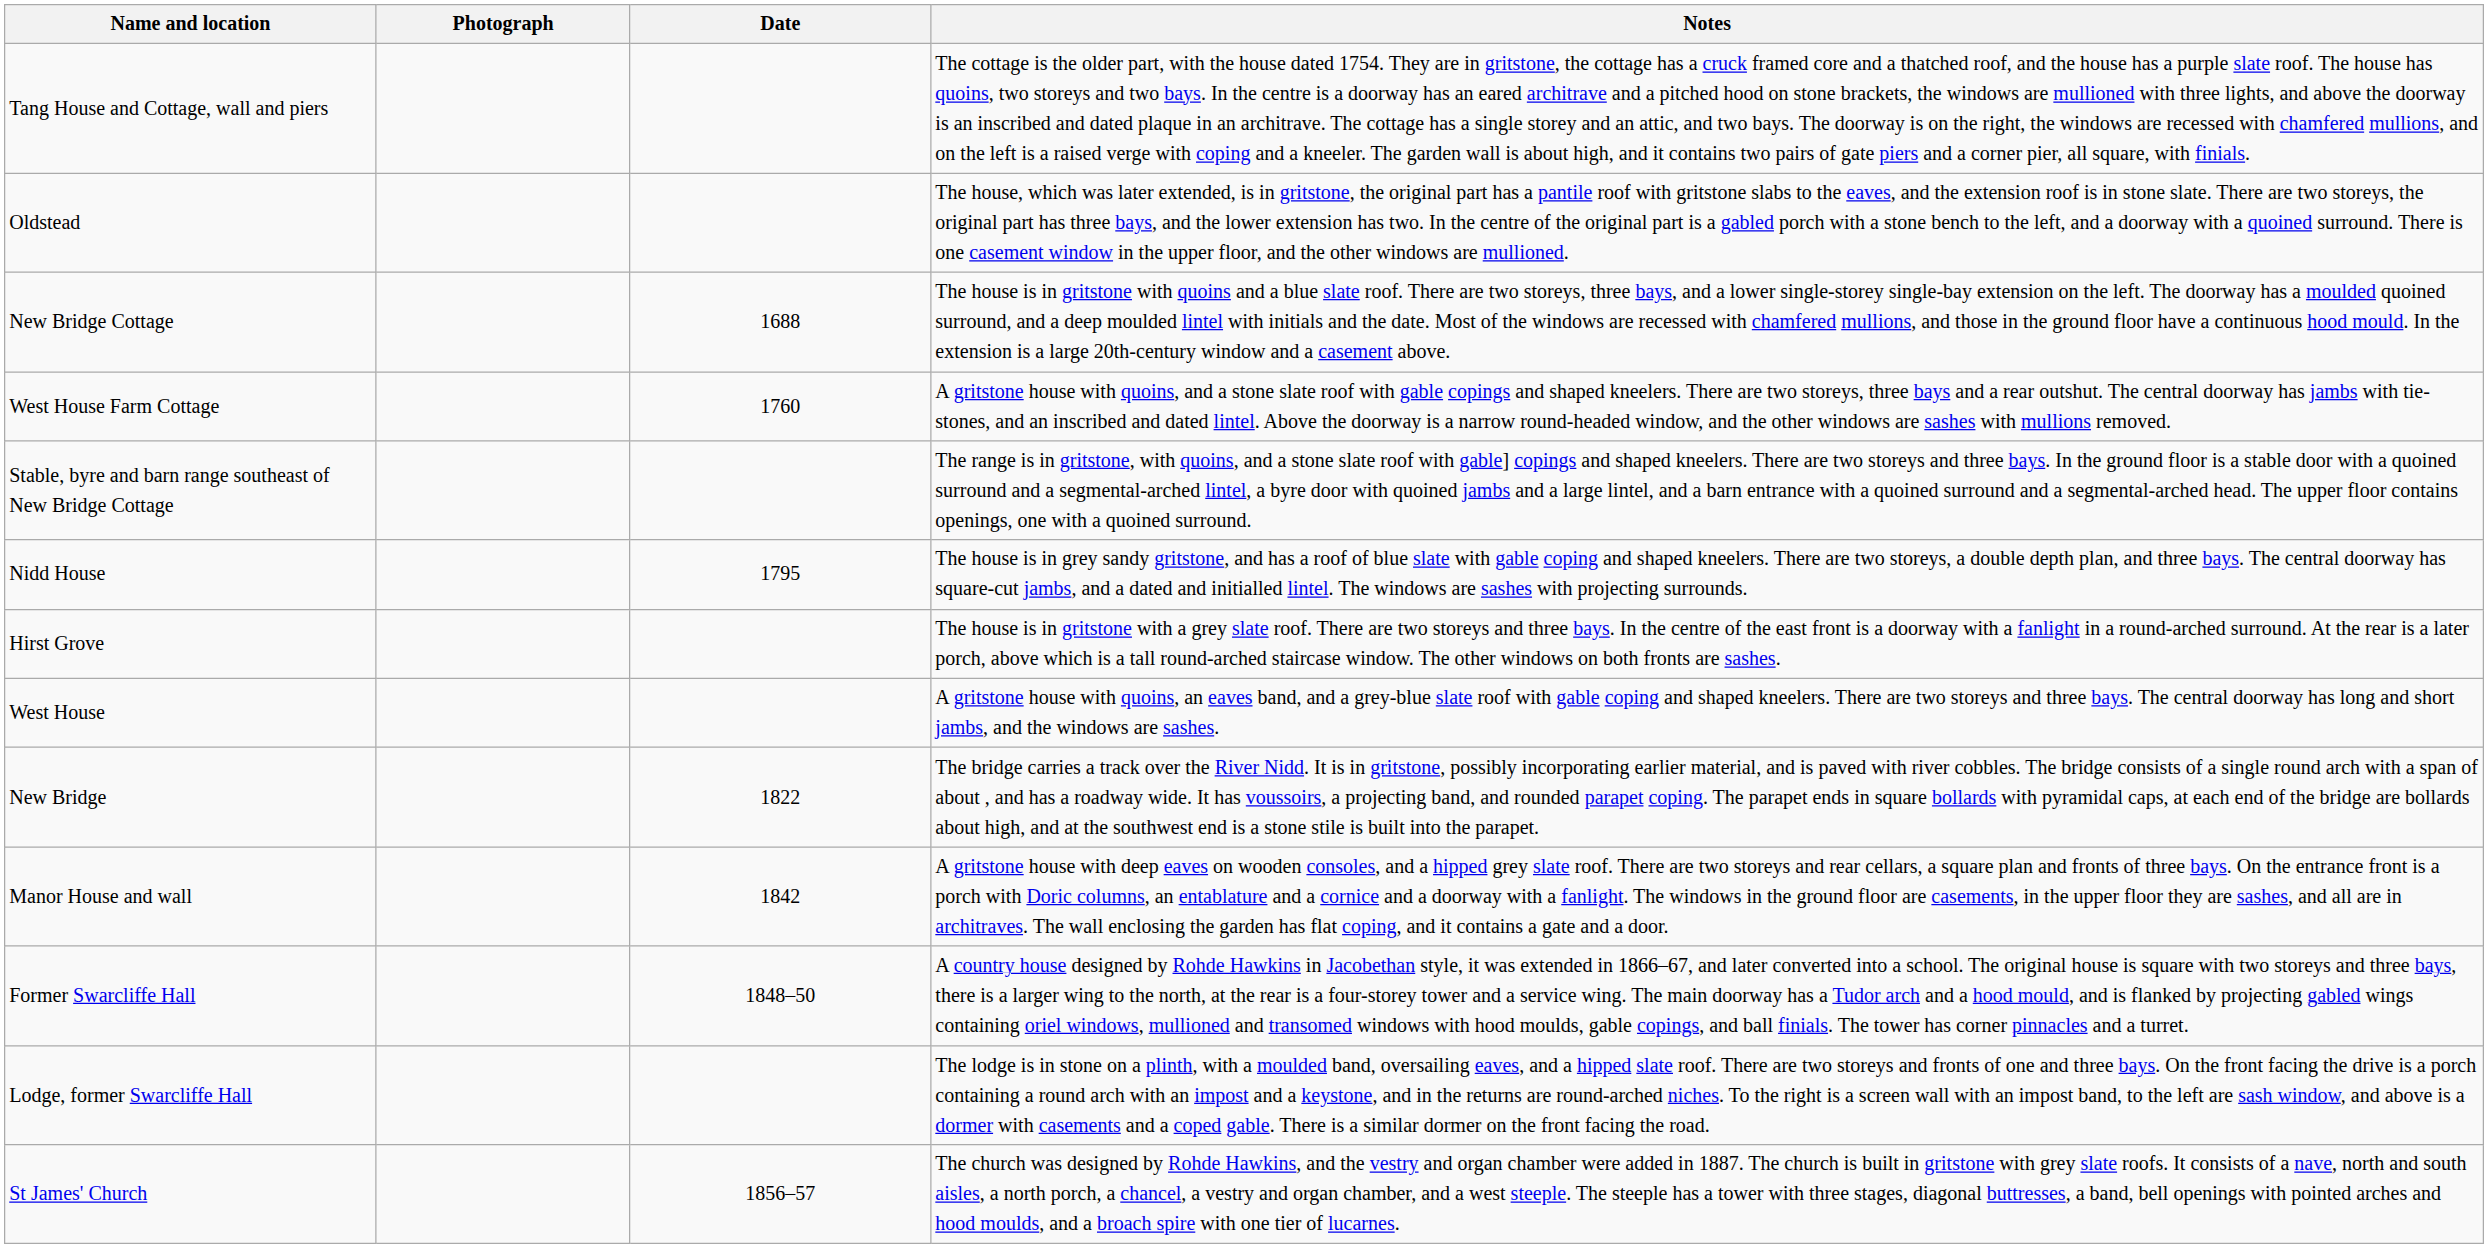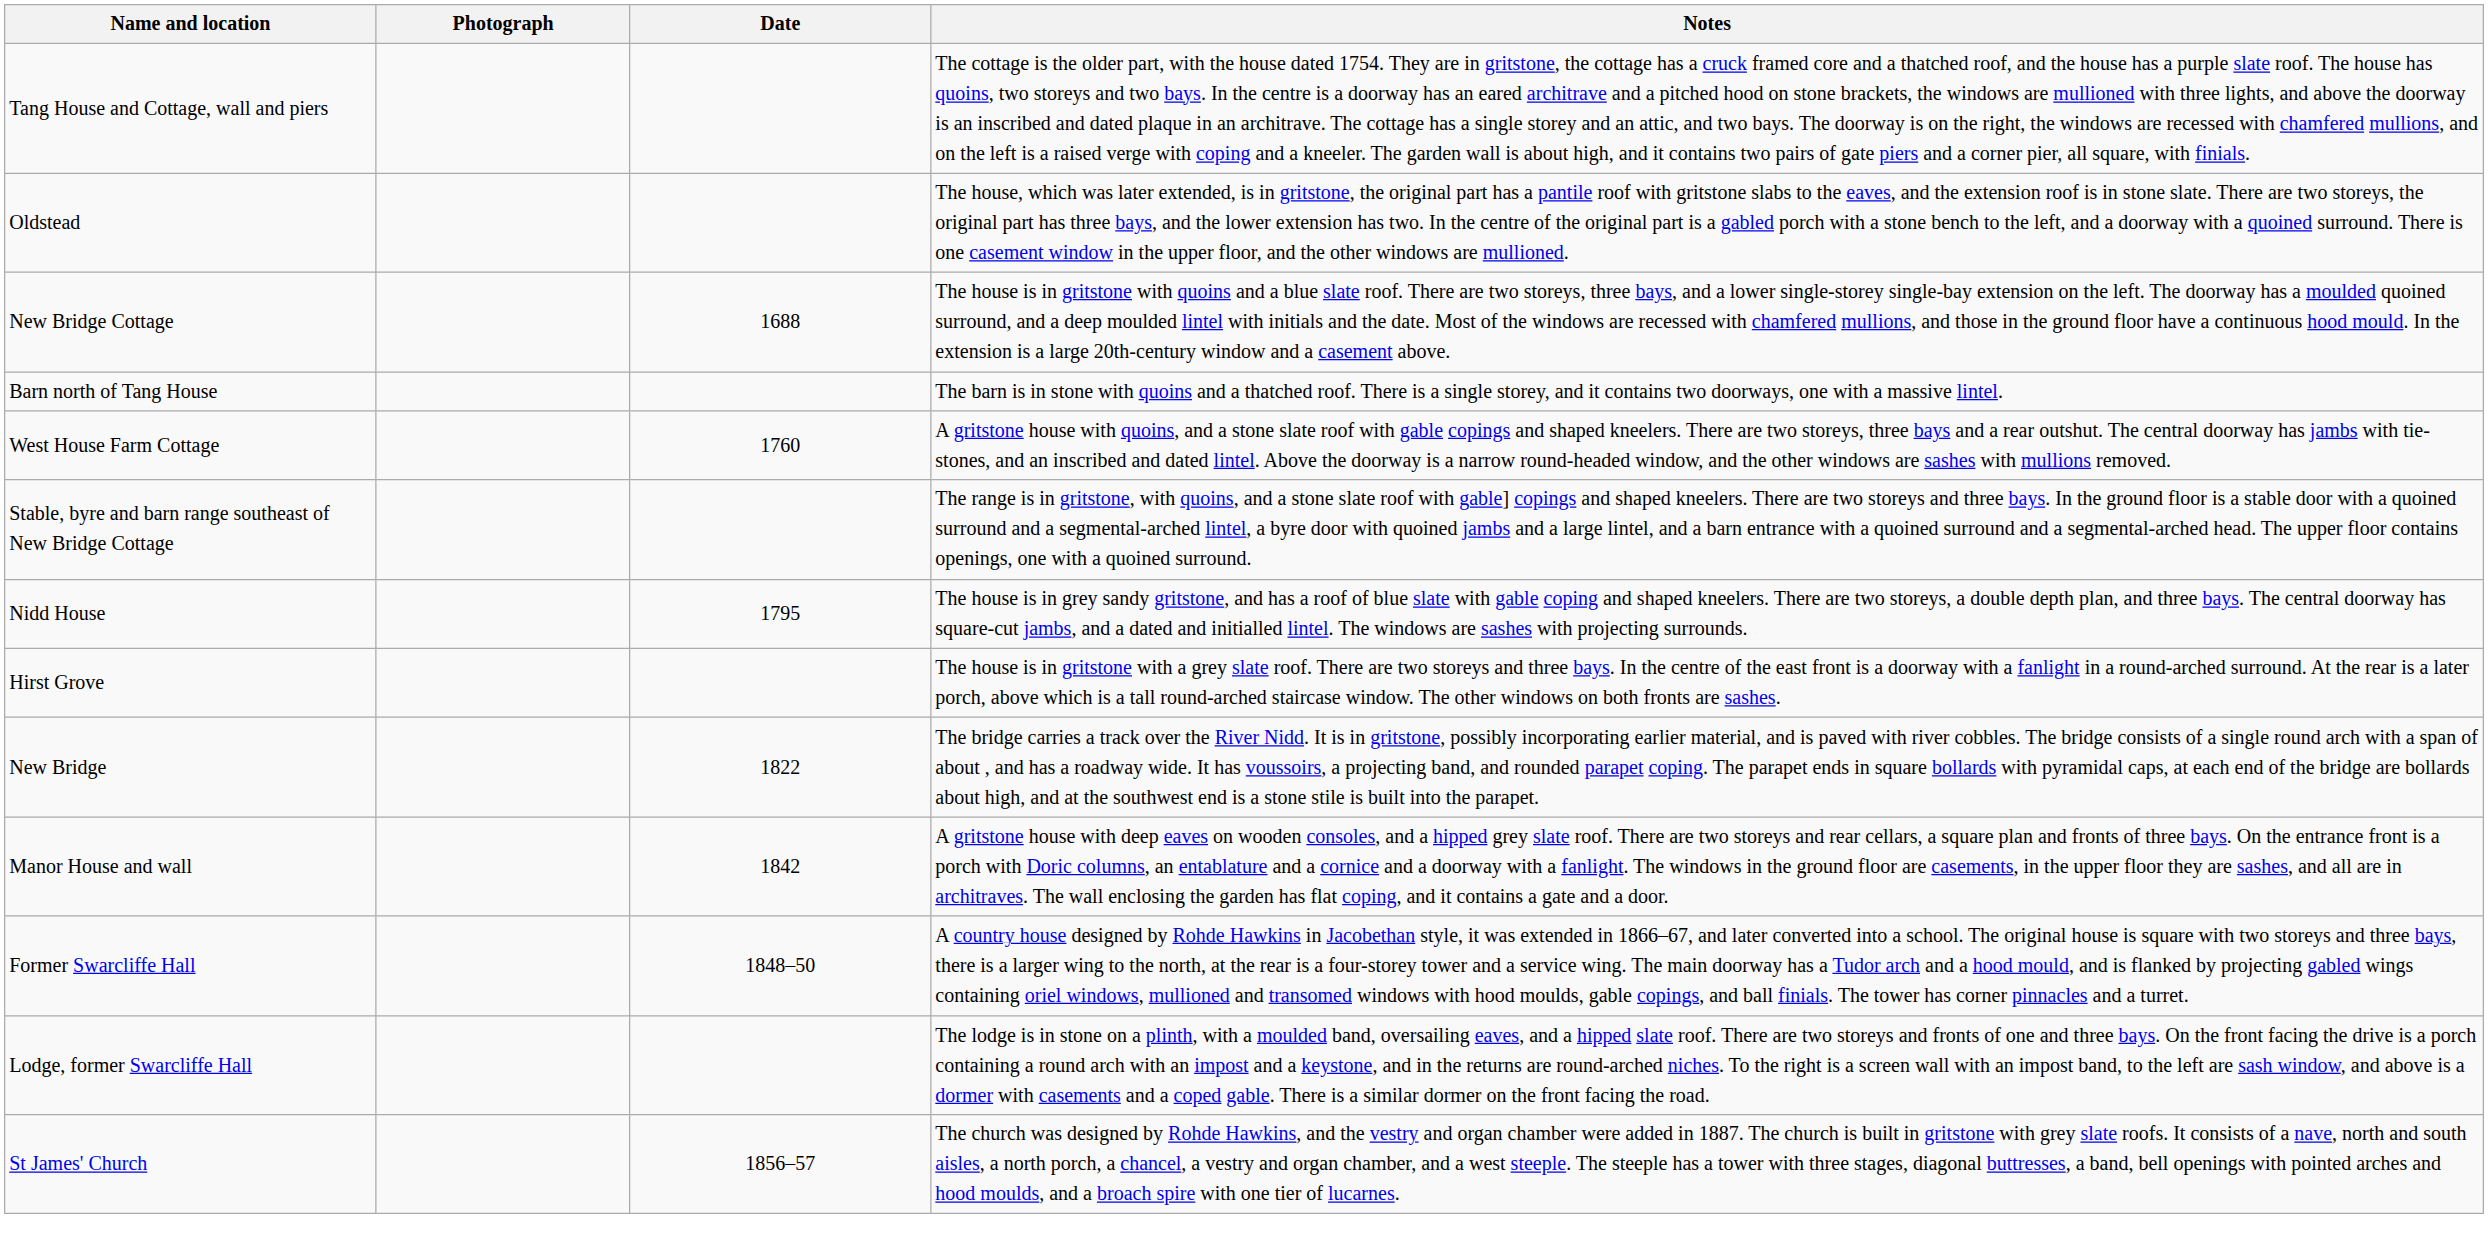+ row: (113, 390)
- row: (57, 712)
